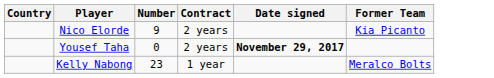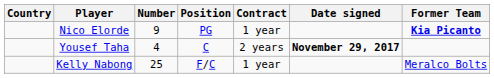+ column: (206, 13)
(206, 30) 2 years -> (262, 30) 1 year
(390, 30) normal -> (446, 30) bold
(156, 47) 0 -> (156, 47) 4
(156, 64) 23 -> (156, 64) 25
